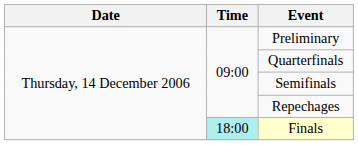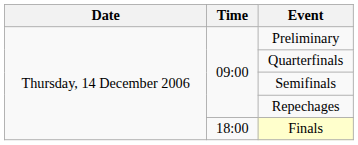(232, 128) paleturquoise background -> (232, 128) no background
